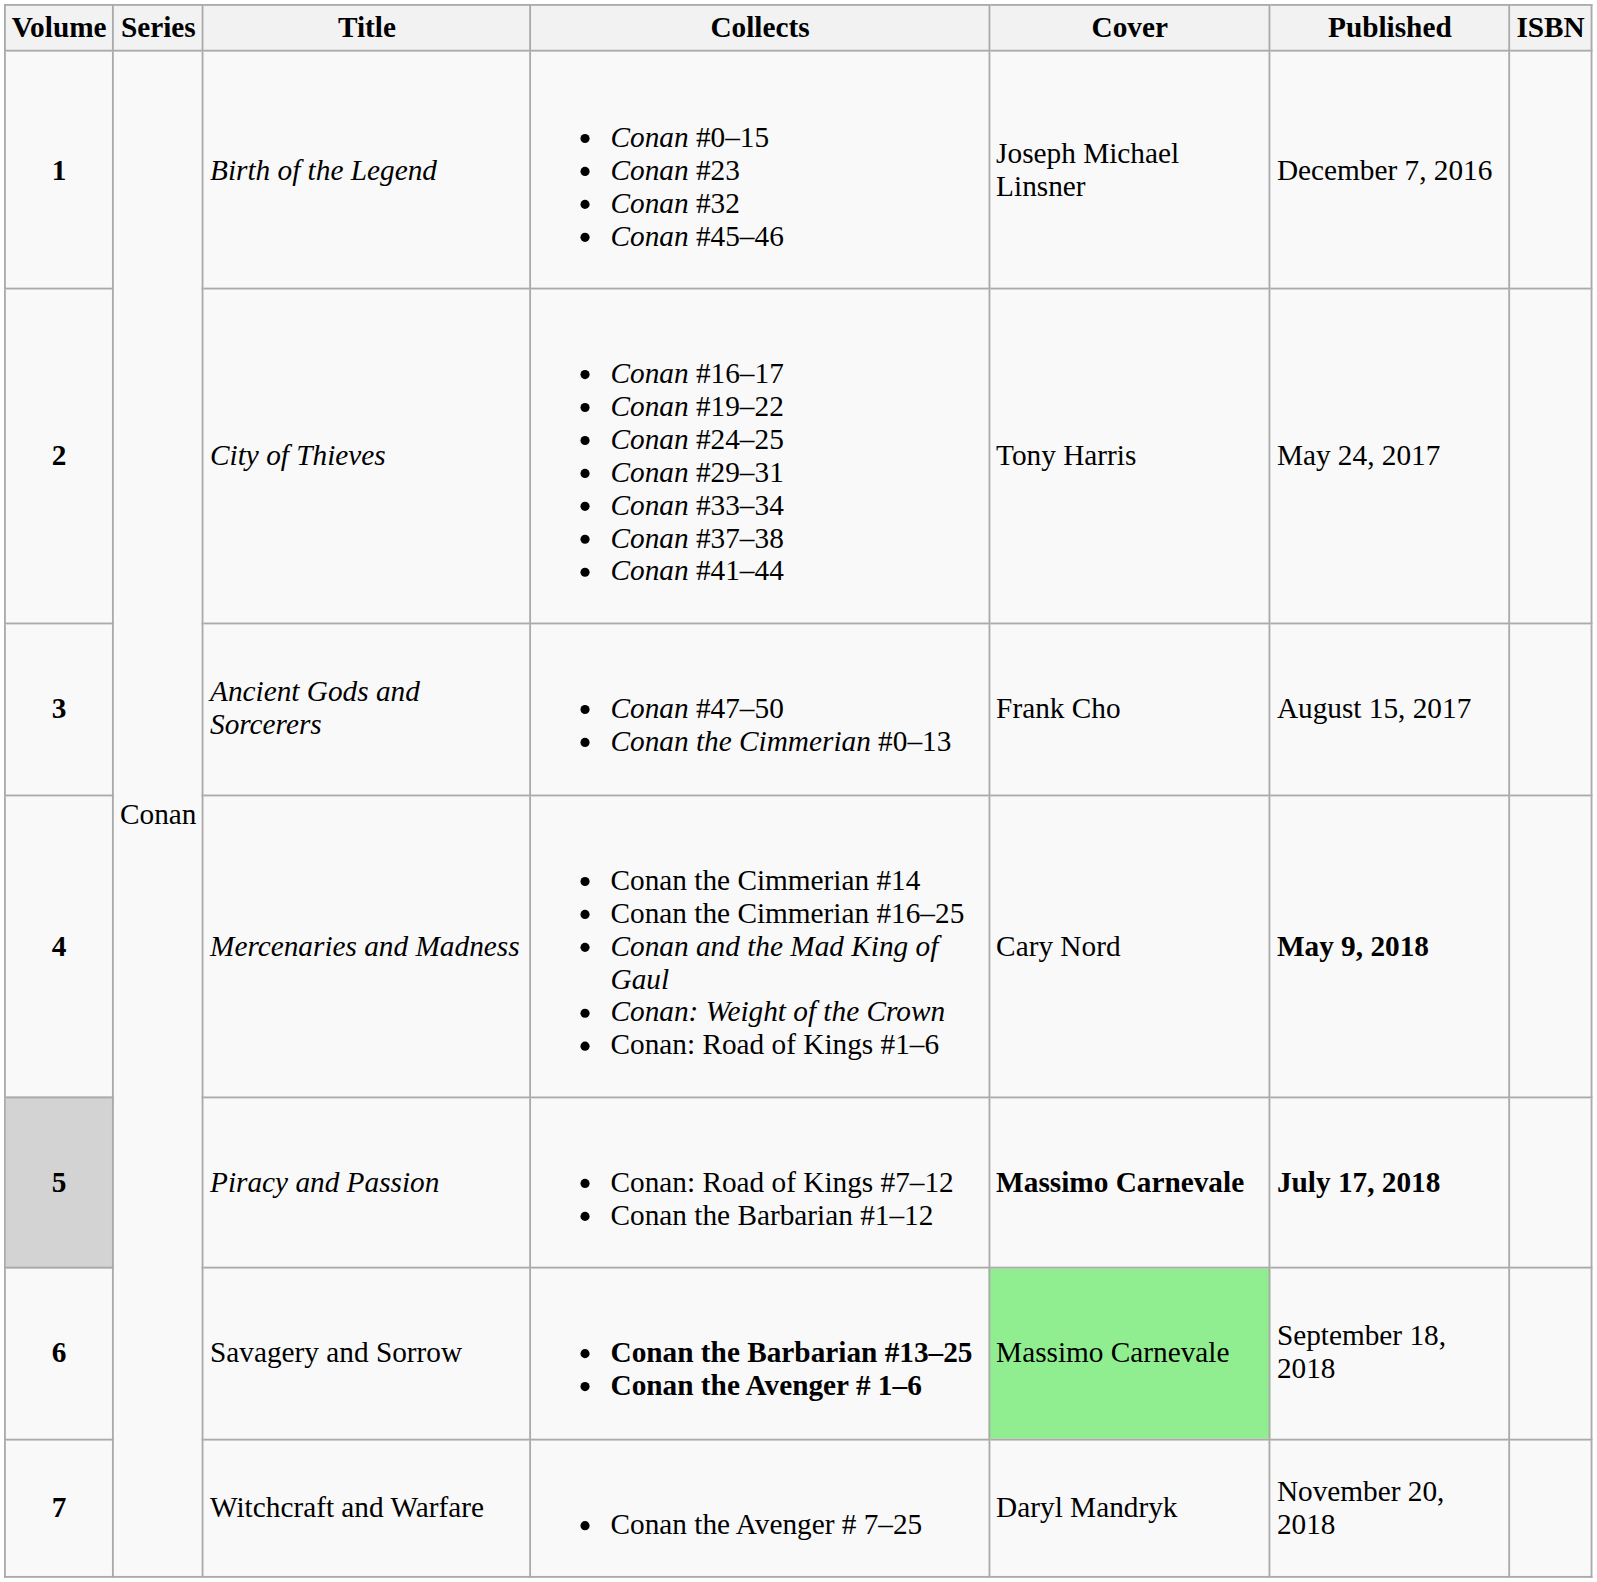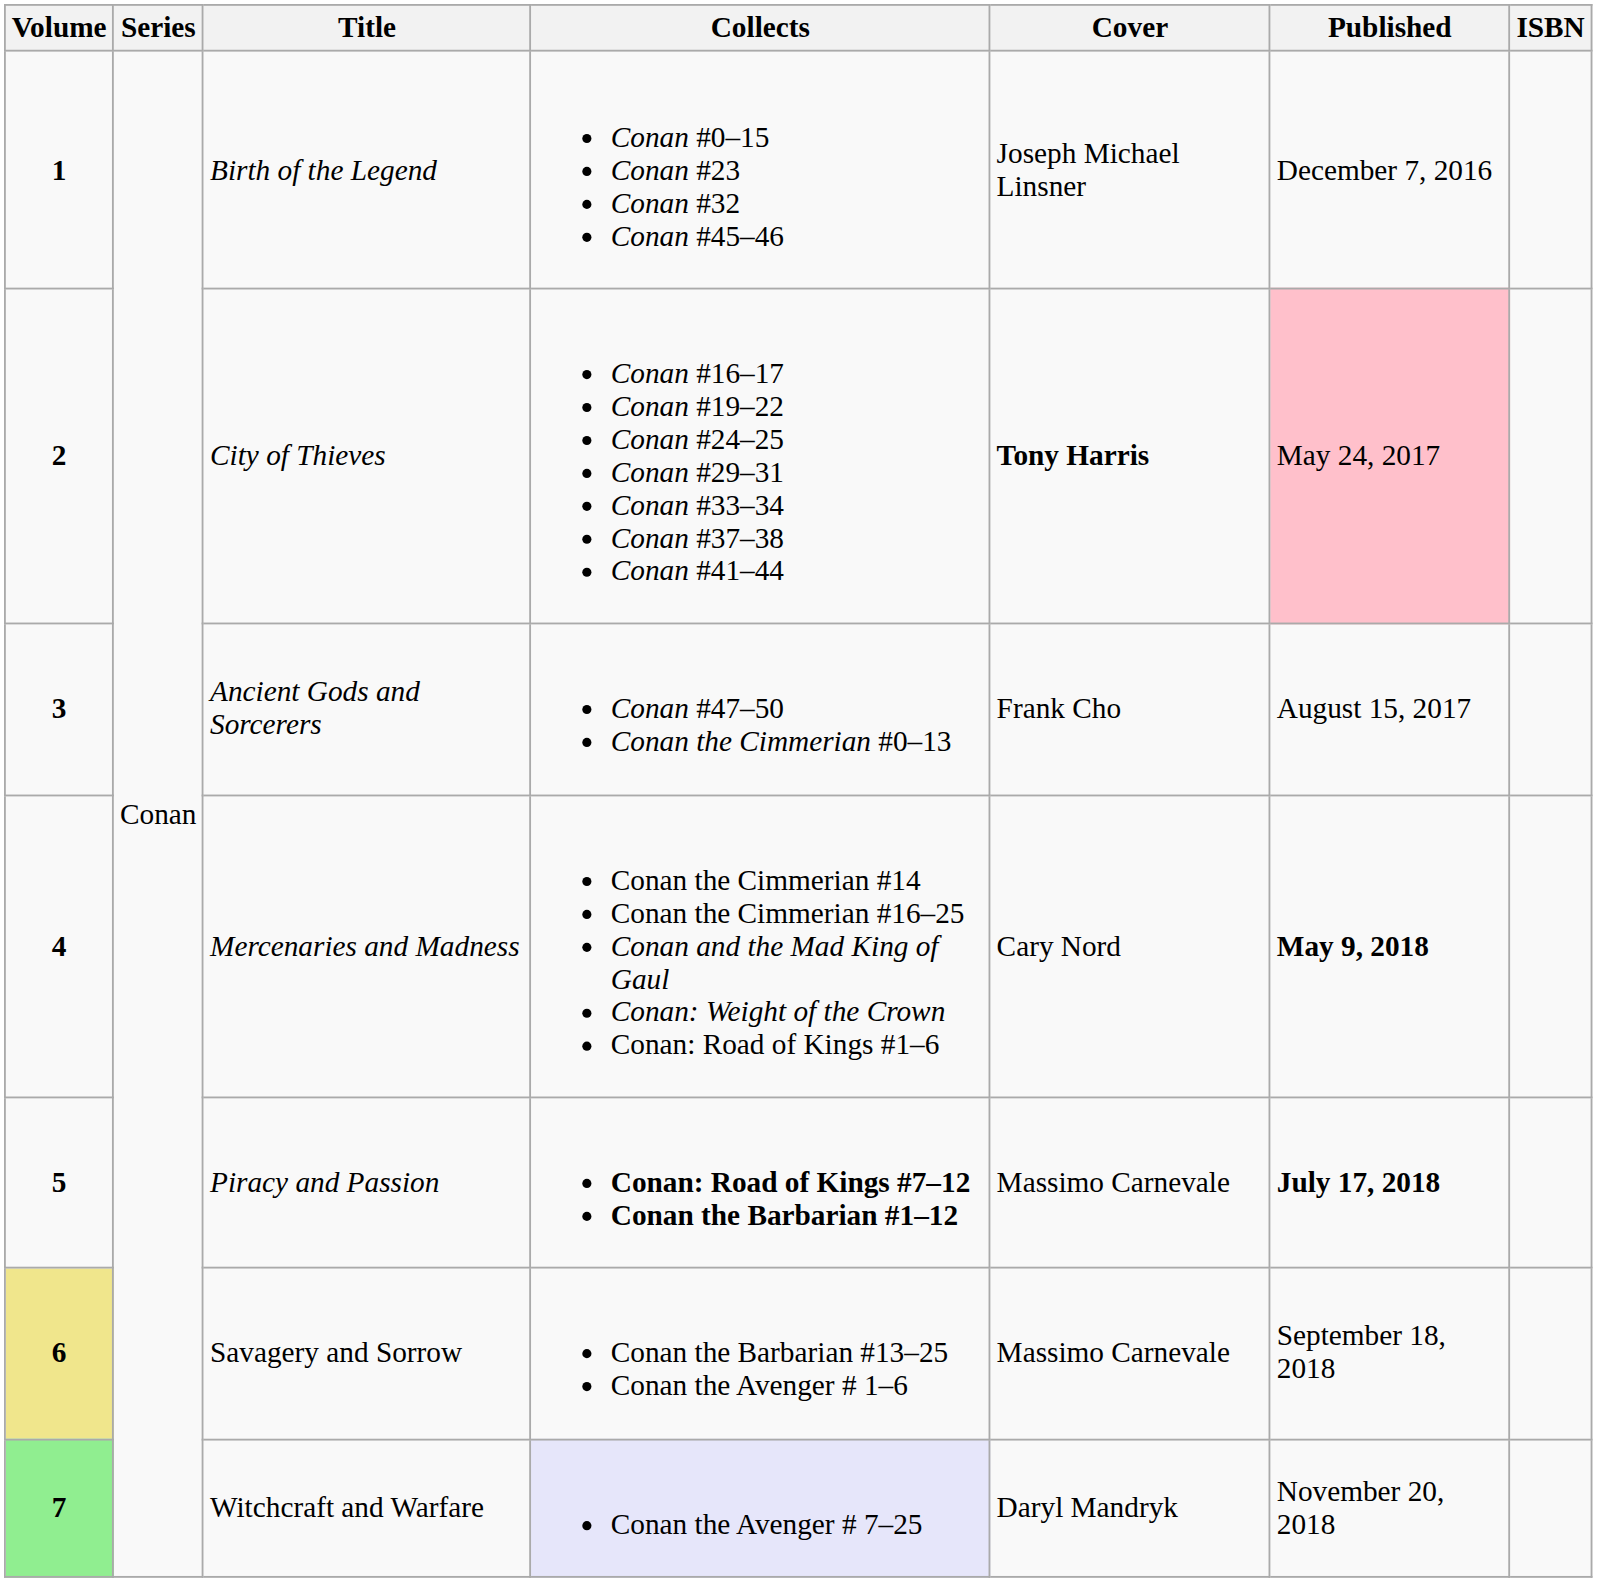(1066, 455) normal -> (1073, 455) bold
(1359, 455) no background -> (1359, 455) pink background
(59, 1182) lightgrey background -> (59, 1182) no background
(760, 1199) normal -> (760, 1199) bold
(1120, 1182) bold -> (1113, 1182) normal
(59, 1353) no background -> (59, 1353) khaki background
(760, 1370) bold -> (760, 1370) normal
(1113, 1353) lightgreen background -> (1113, 1353) no background
(59, 1507) no background -> (59, 1507) lightgreen background
(760, 1524) no background -> (760, 1524) lavender background
